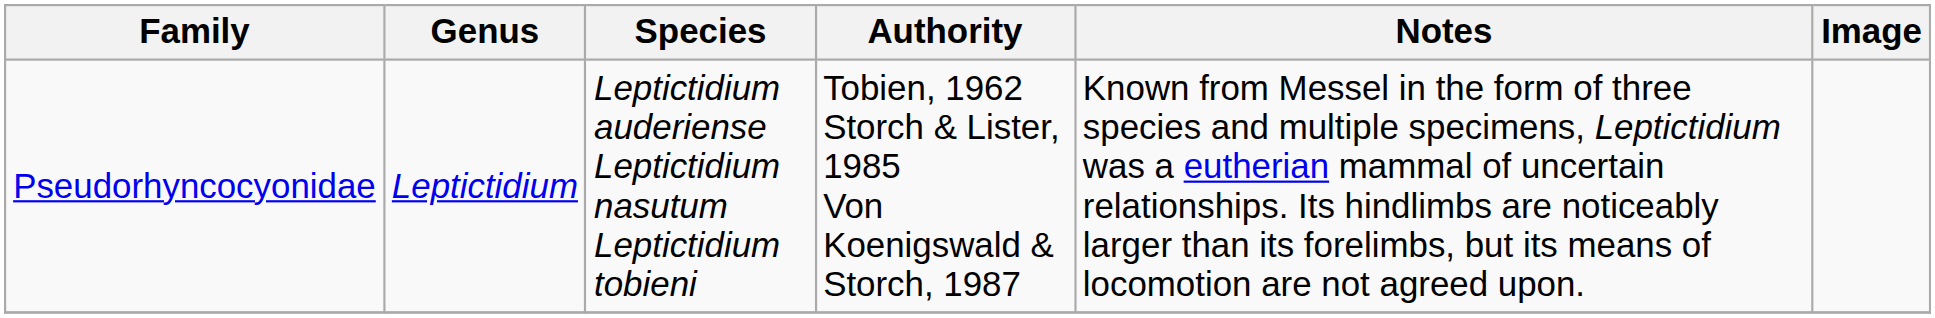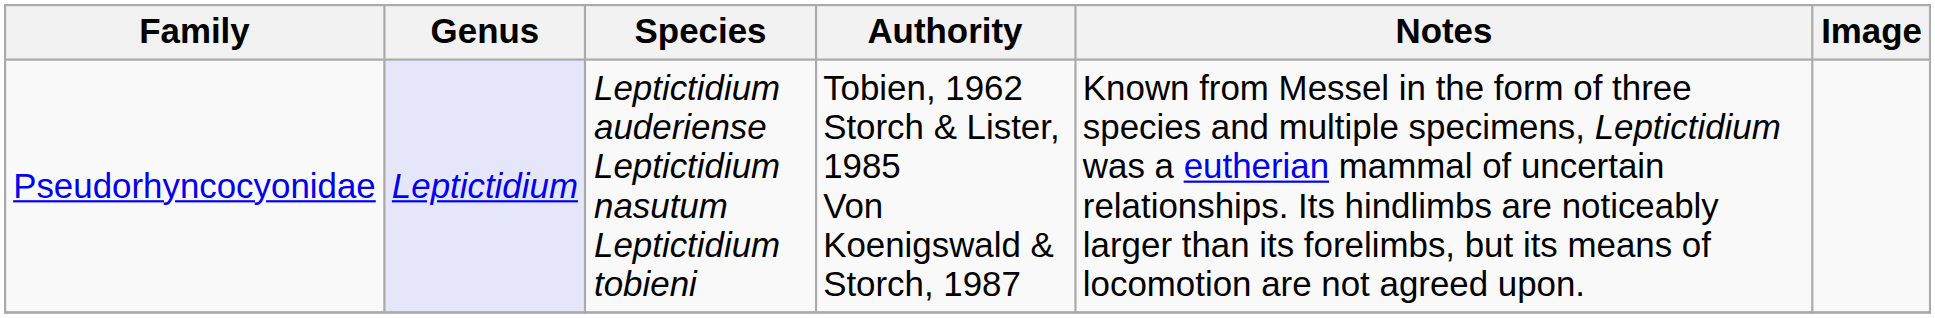(485, 185) no background -> (485, 185) lavender background
